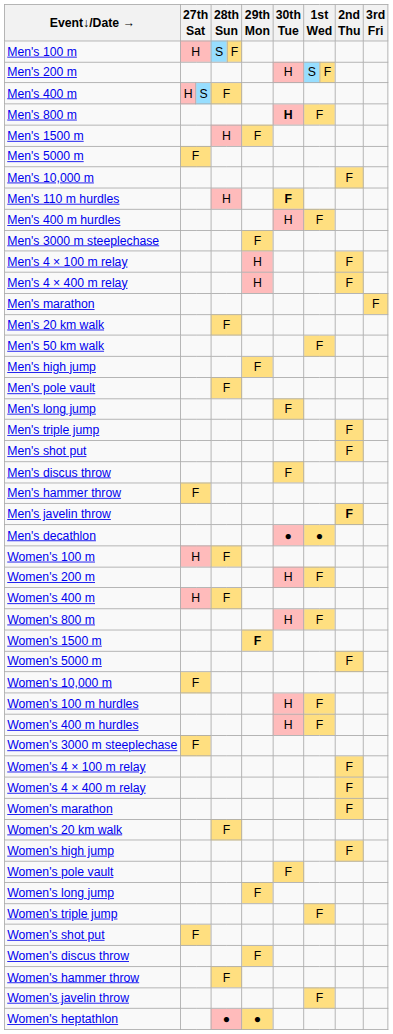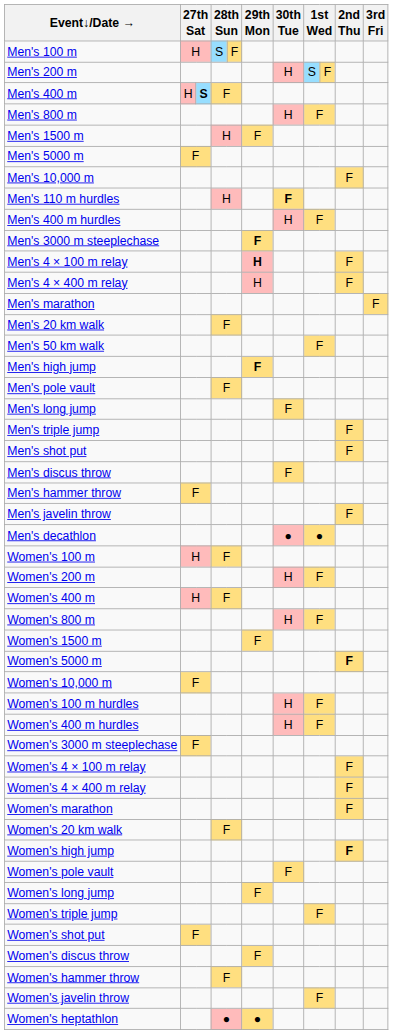(204, 93) normal -> (204, 93) bold
(288, 114) bold -> (288, 114) normal
(257, 241) normal -> (257, 241) bold
(257, 262) normal -> (257, 262) bold
(257, 367) normal -> (257, 367) bold
(349, 514) bold -> (349, 514) normal
(257, 640) bold -> (257, 640) normal
(349, 661) normal -> (349, 661) bold
(349, 851) normal -> (349, 851) bold
